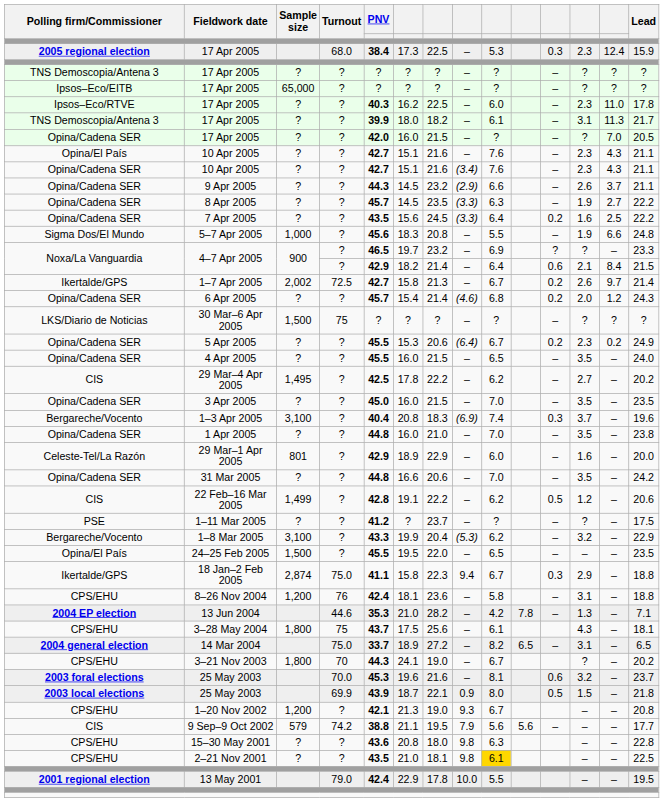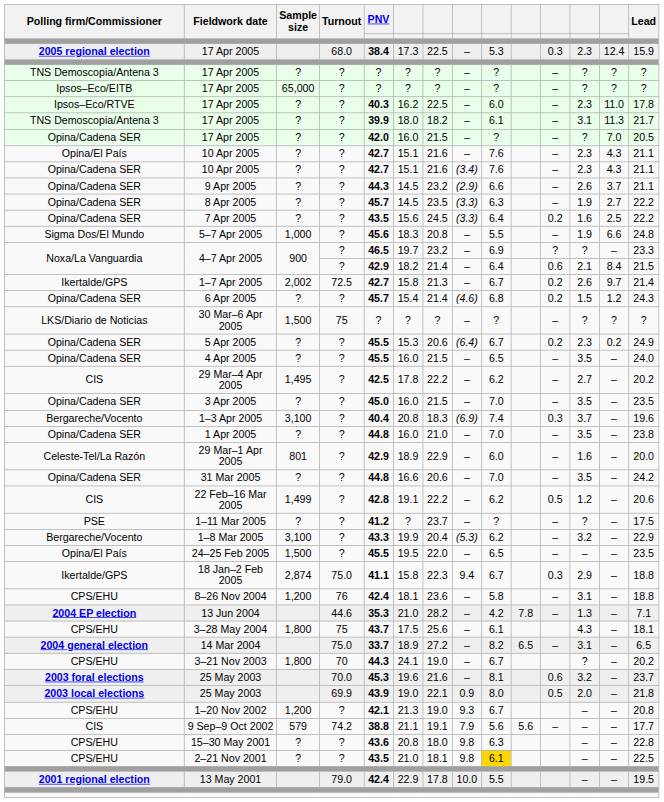(585, 299) 2.0 -> (585, 299) 1.5
(408, 694) 18.7 -> (408, 694) 19.0
(585, 694) 1.5 -> (585, 694) 2.0
(437, 726) 19.5 -> (437, 726) 19.1
